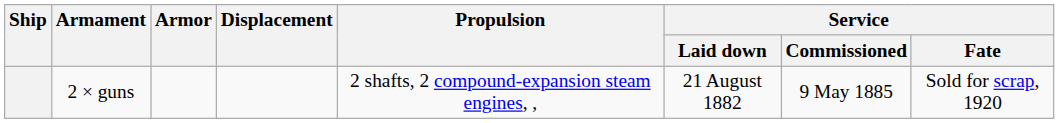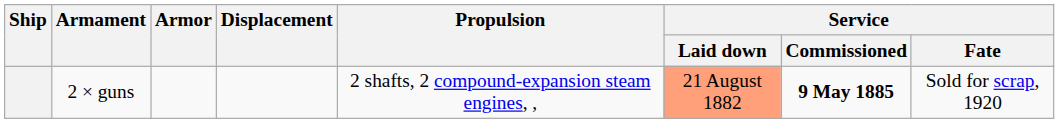(722, 92) no background -> (722, 92) lightsalmon background
(846, 92) normal -> (846, 92) bold
